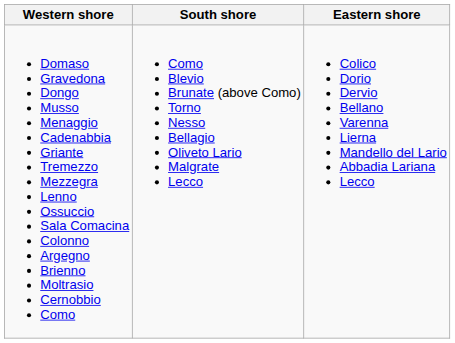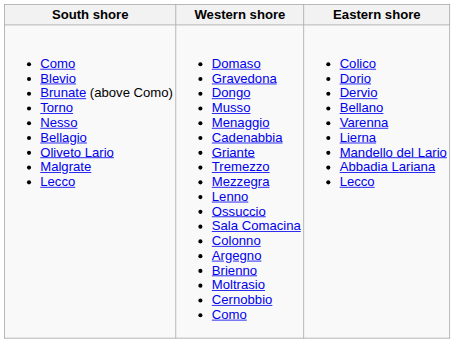columns swapped: (68, 14) <-> (218, 14)
